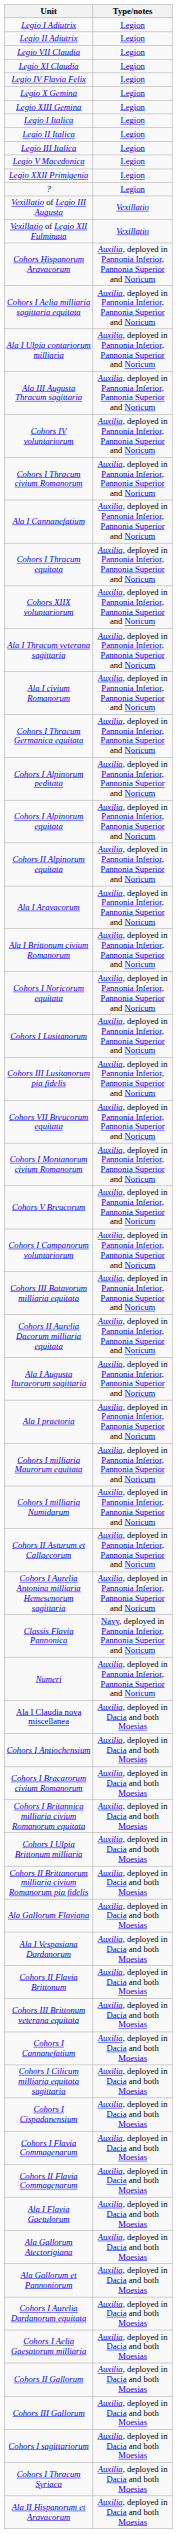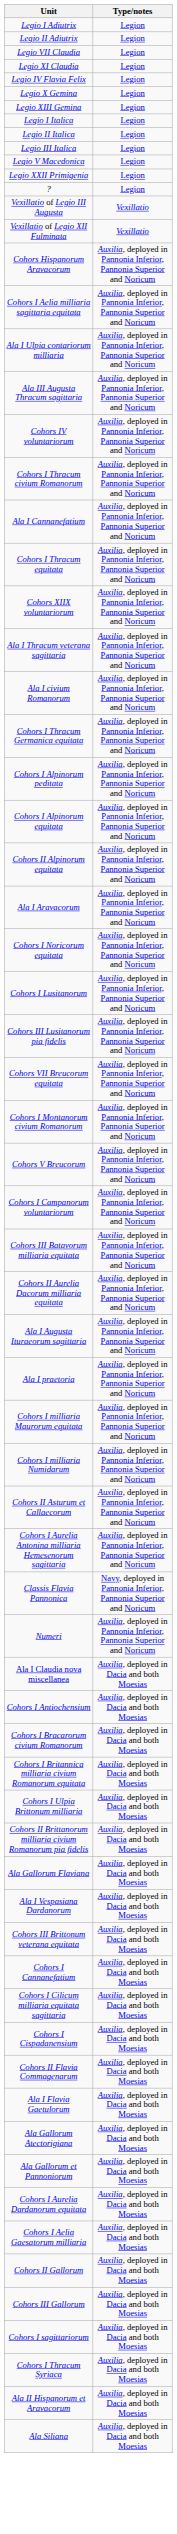- row: (49, 950)
- row: (49, 1982)
- row: (49, 2147)
+ row: (49, 2436)
